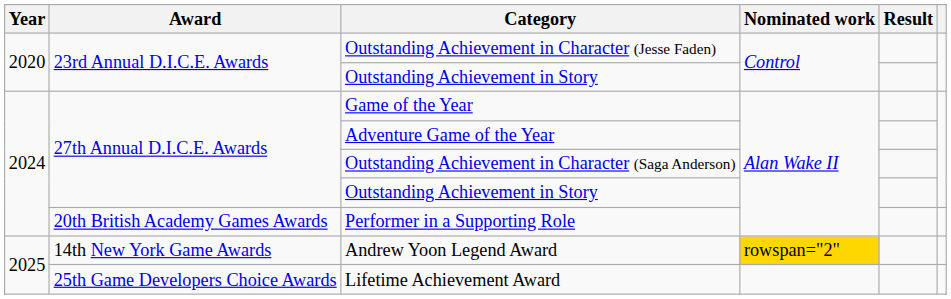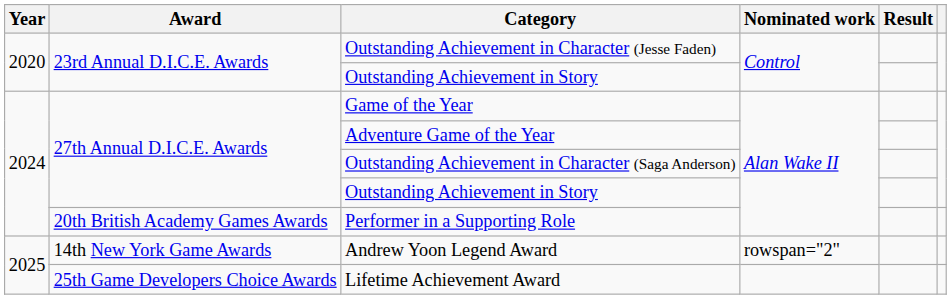(792, 250) gold background -> (792, 250) no background
